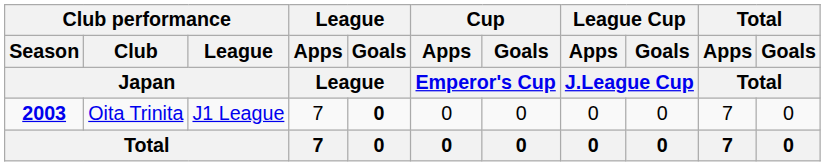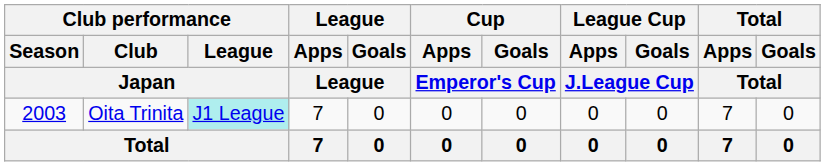(44, 113) bold -> (44, 113) normal
(238, 113) no background -> (238, 113) paleturquoise background
(379, 113) bold -> (379, 113) normal
